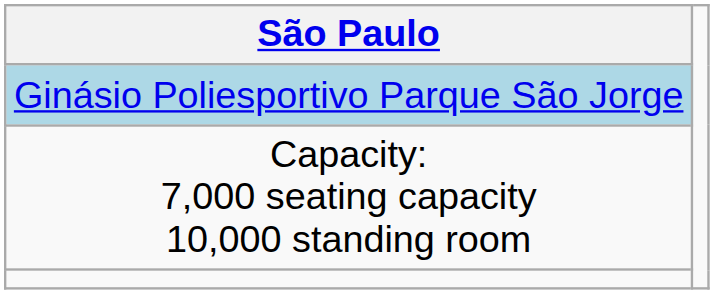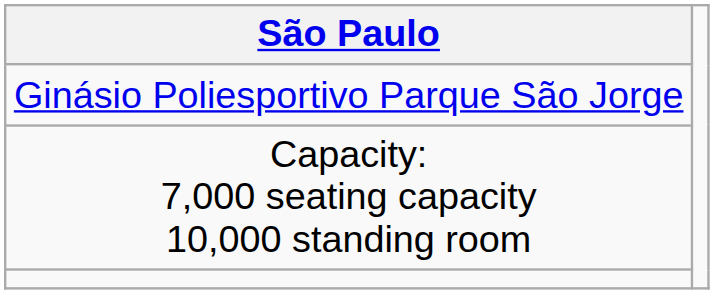(349, 94) lightblue background -> (349, 94) no background
